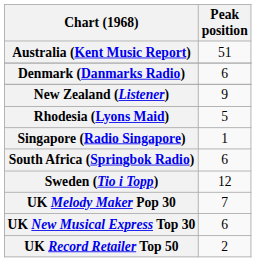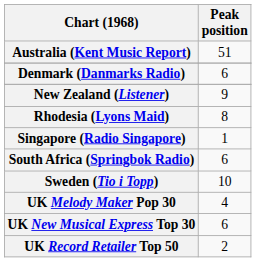(225, 116) 5 -> (225, 116) 8
(225, 181) 12 -> (225, 181) 10
(225, 203) 7 -> (225, 203) 4
